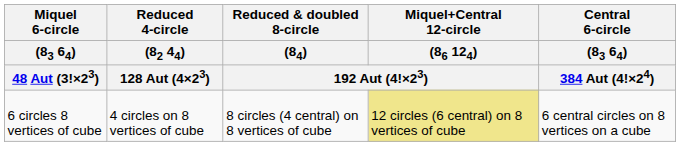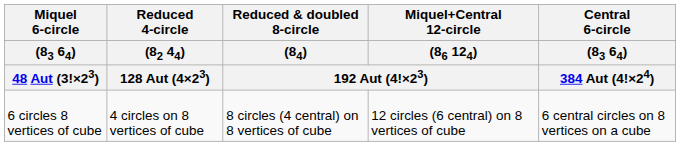(447, 123) khaki background -> (447, 123) no background
